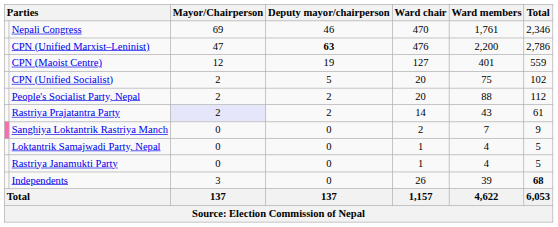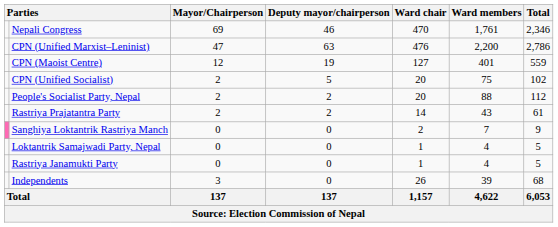(329, 46) bold -> (329, 46) normal
(218, 113) lavender background -> (218, 113) no background
(538, 180) bold -> (538, 180) normal
